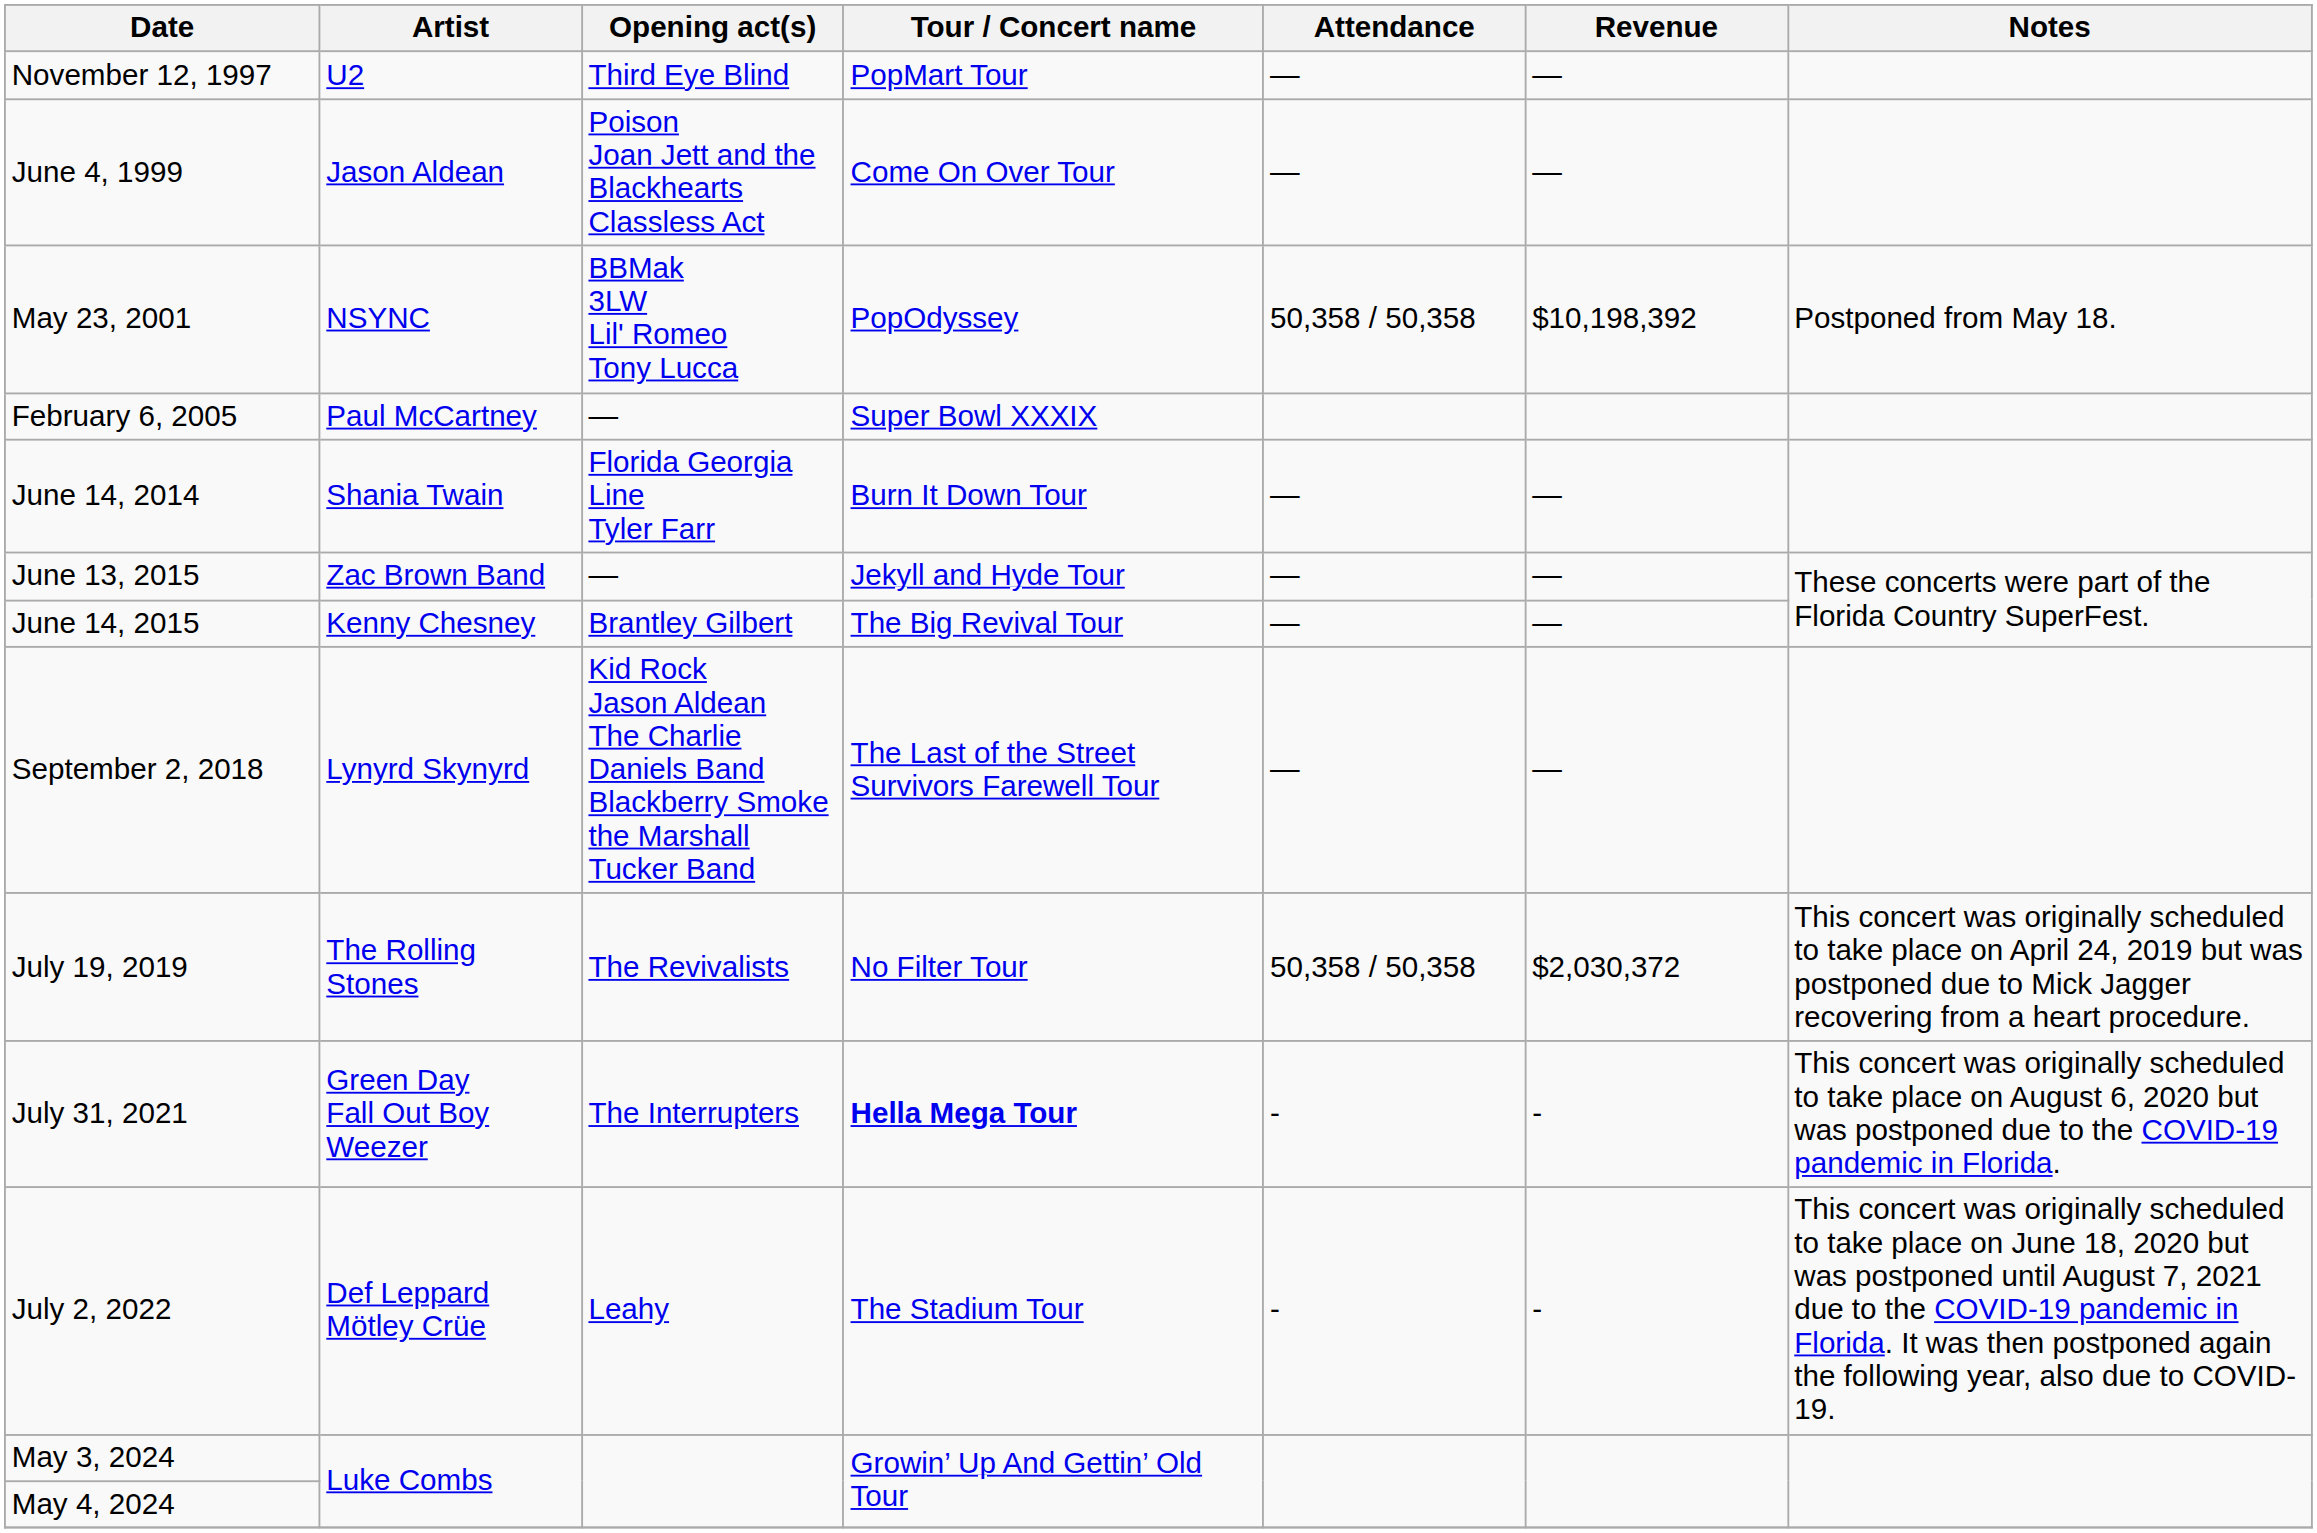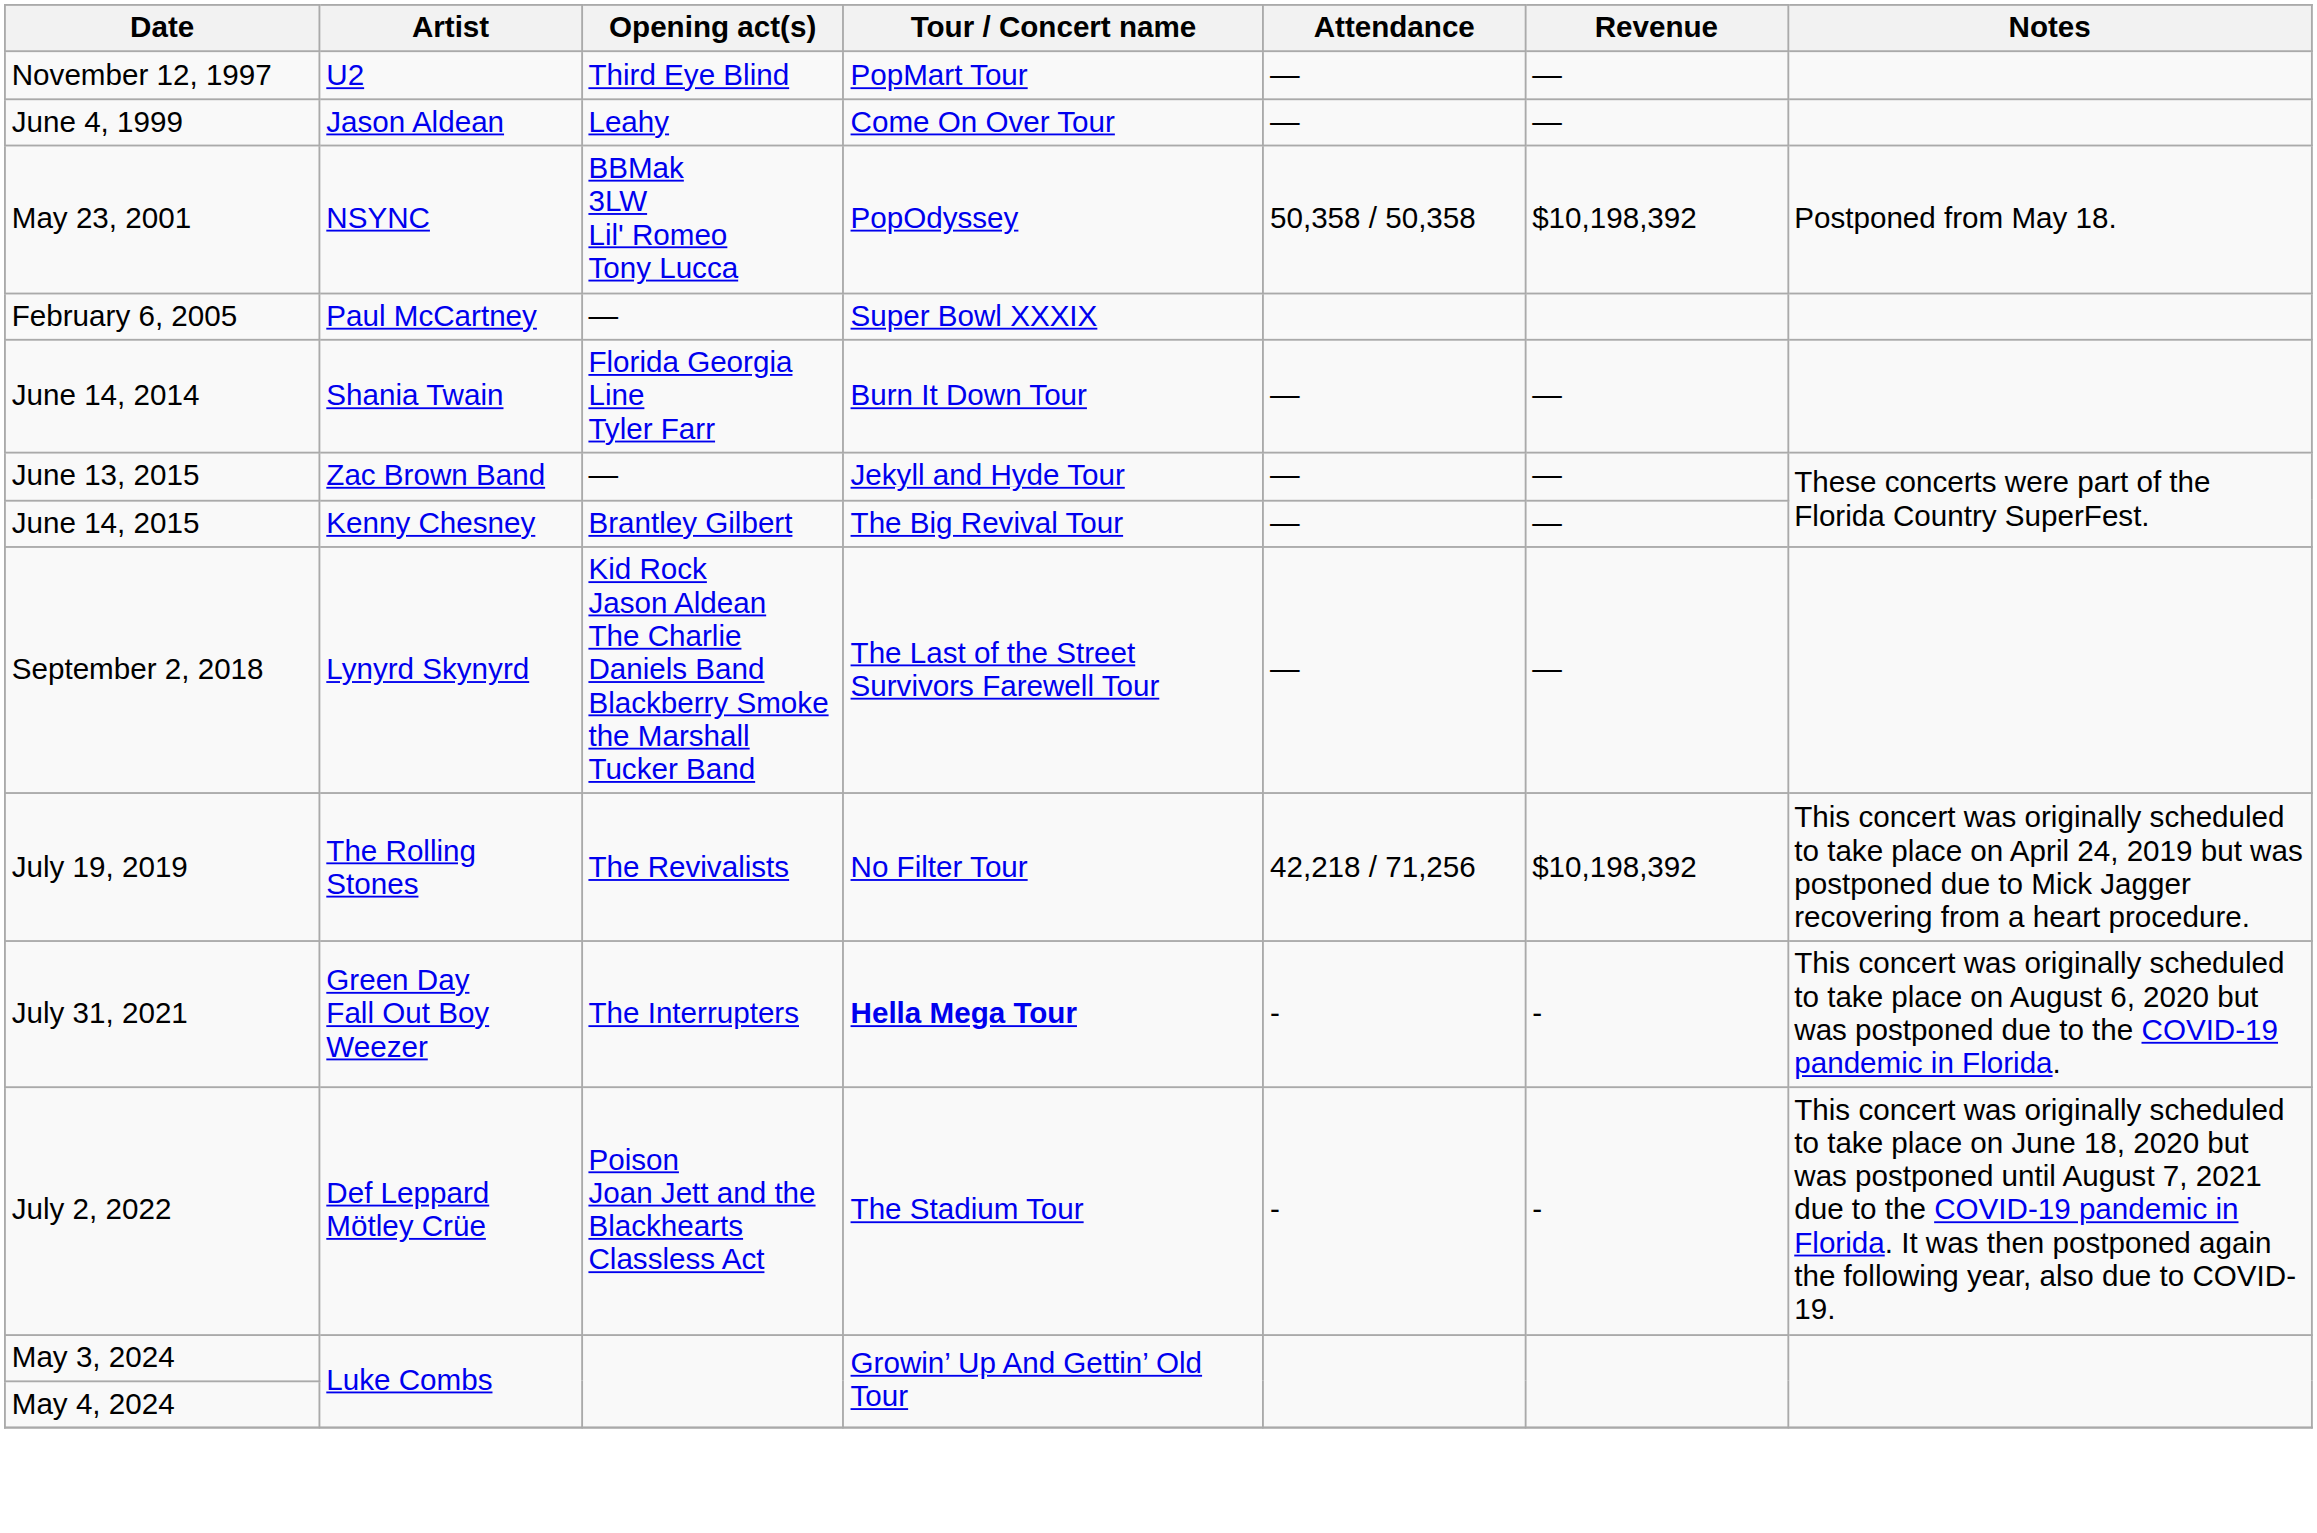(702, 171) Poison Joan Jett and the Blackhearts Classless Act -> (629, 121) Leahy
(1373, 966) 50,358 / 50,358 -> (1373, 866) 42,218 / 71,256
(1606, 966) $2,030,372 -> (1614, 866) $10,198,392
(629, 1310) Leahy -> (702, 1210) Poison Joan Jett and the Blackhearts Classless Act
